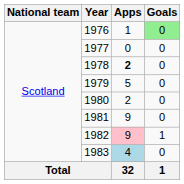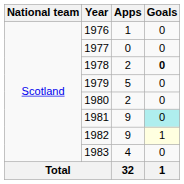(162, 30) lightgreen background -> (162, 30) no background
(128, 65) bold -> (128, 65) normal
(162, 65) normal -> (162, 65) bold
(162, 118) no background -> (162, 118) paleturquoise background
(128, 135) pink background -> (128, 135) no background
(162, 135) no background -> (162, 135) lightyellow background
(128, 153) lightblue background -> (128, 153) no background
